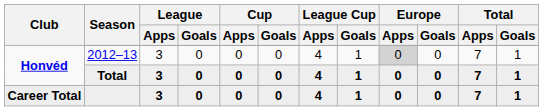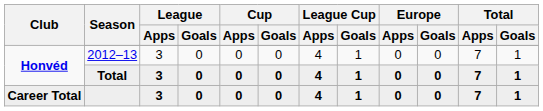(398, 55) lightgrey background -> (398, 55) no background
